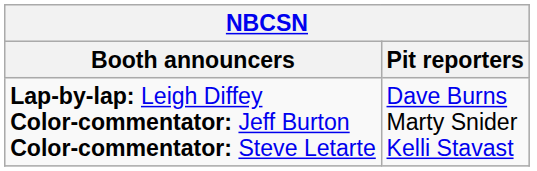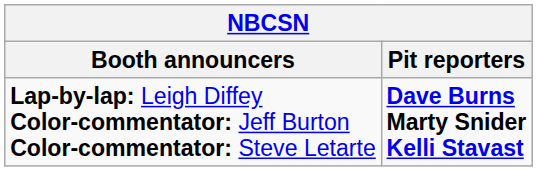(452, 122) normal -> (456, 122) bold
